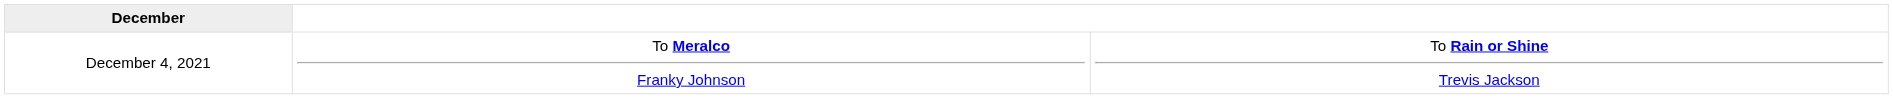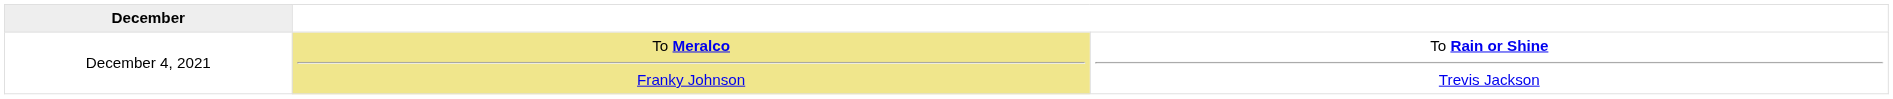(691, 62) no background -> (691, 62) khaki background
